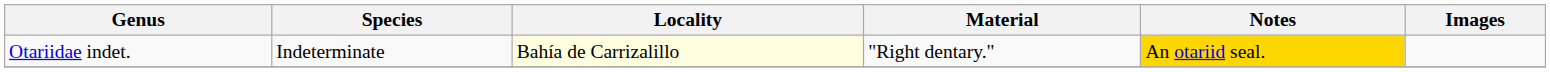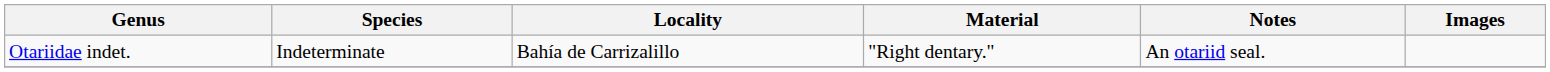(598, 50) lightyellow background -> (598, 50) no background
(1205, 50) gold background -> (1205, 50) no background
